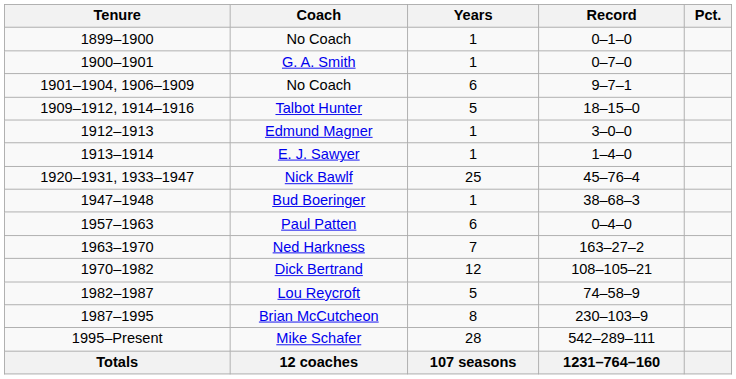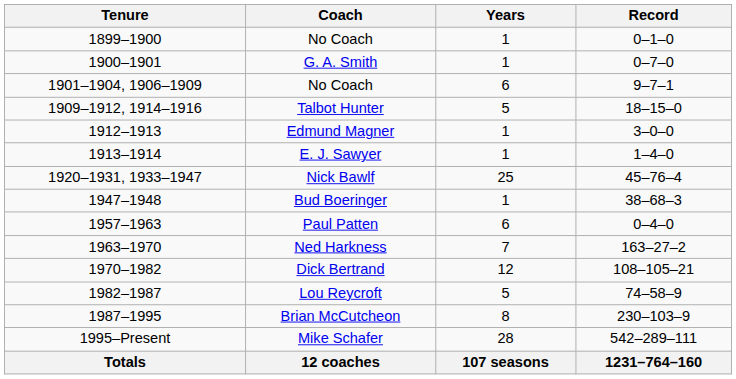- column: (708, 16)
